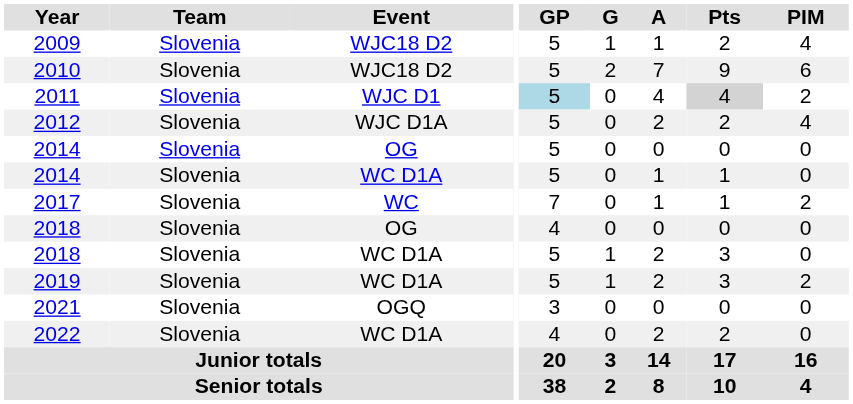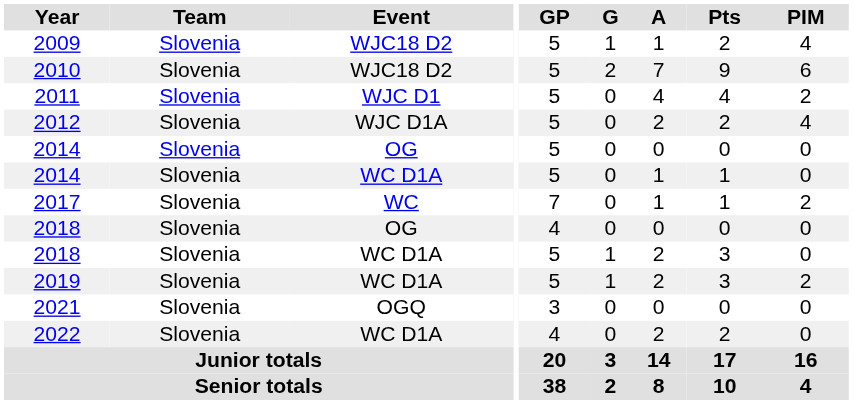(554, 96) lightblue background -> (554, 96) no background
(725, 96) lightgrey background -> (725, 96) no background
